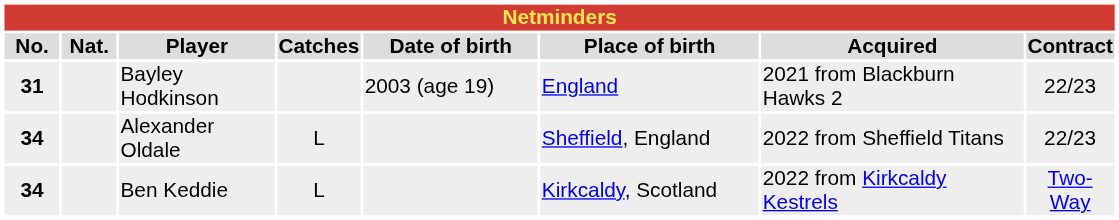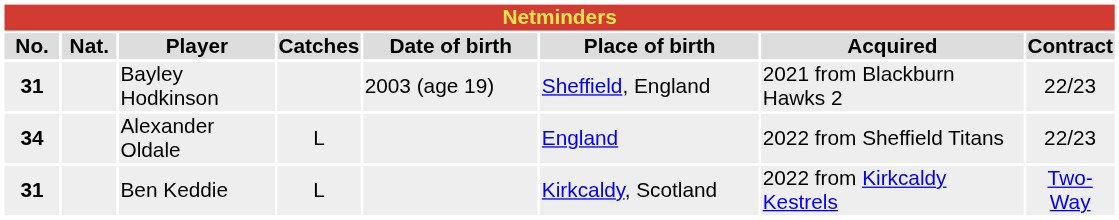(580, 86) England -> (626, 86) Sheffield, England
(626, 138) Sheffield, England -> (580, 138) England
(32, 190) 34 -> (32, 190) 31
